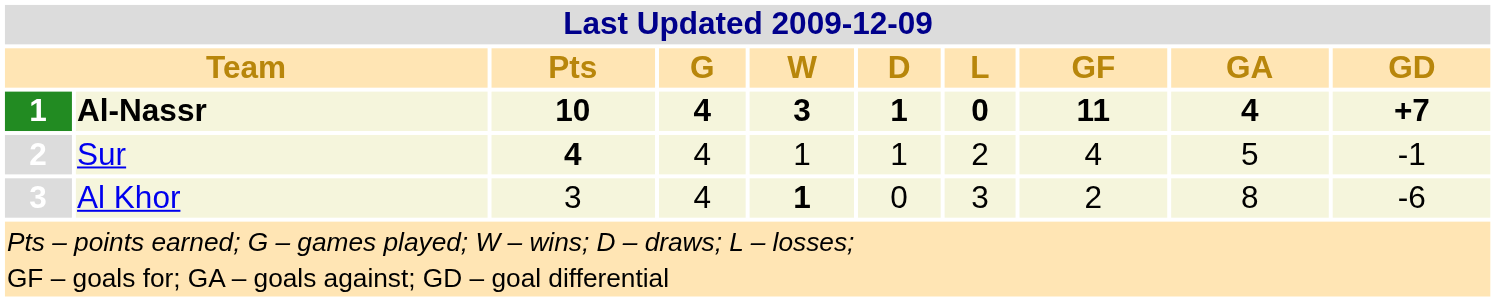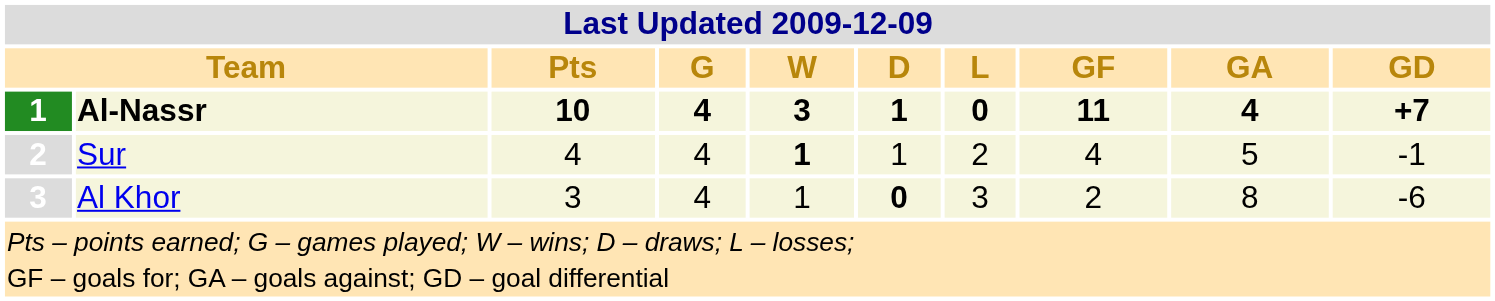(573, 154) bold -> (573, 154) normal
(802, 154) normal -> (802, 154) bold
(802, 197) bold -> (802, 197) normal
(899, 197) normal -> (899, 197) bold
